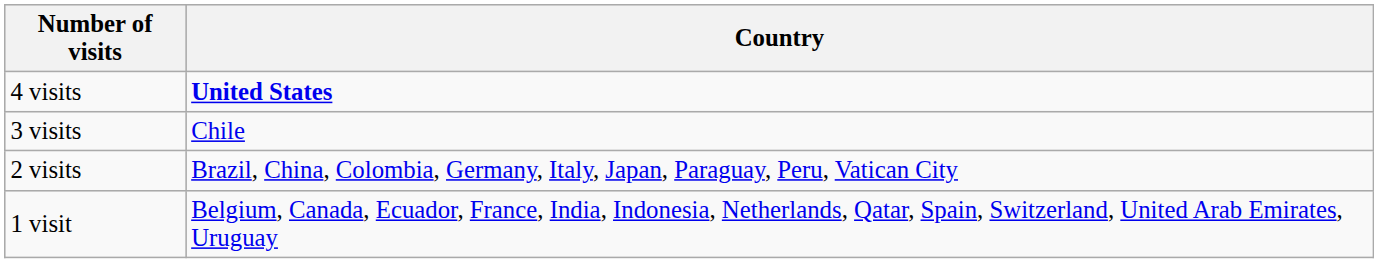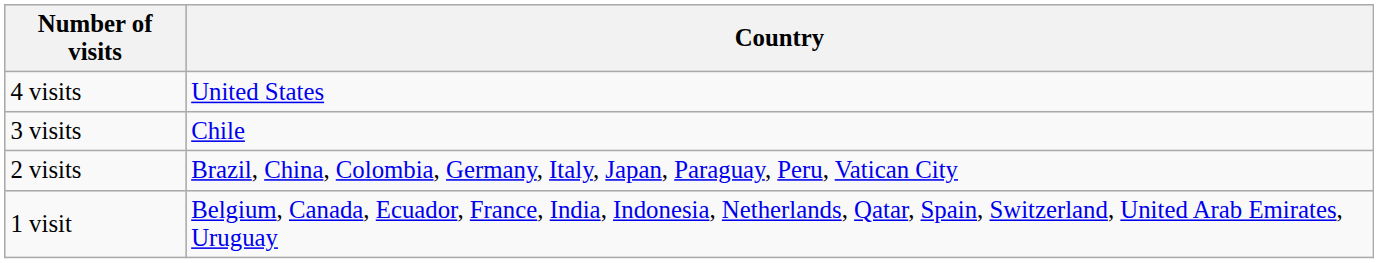(262, 91) bold -> (258, 91) normal
